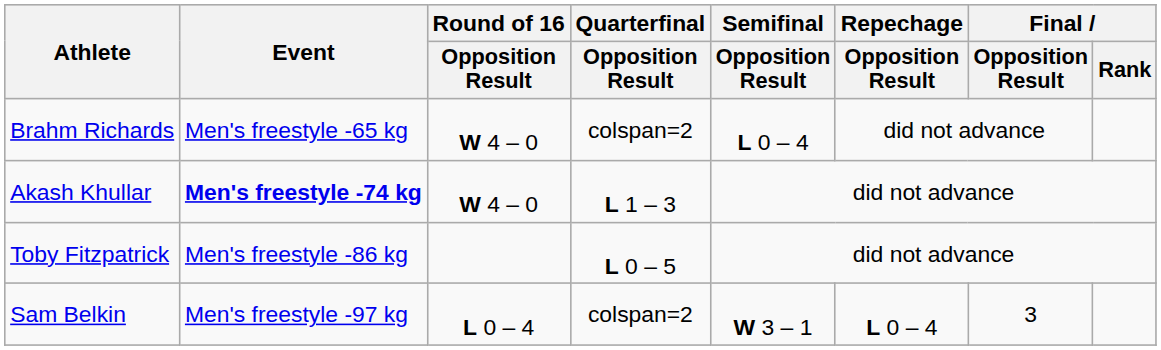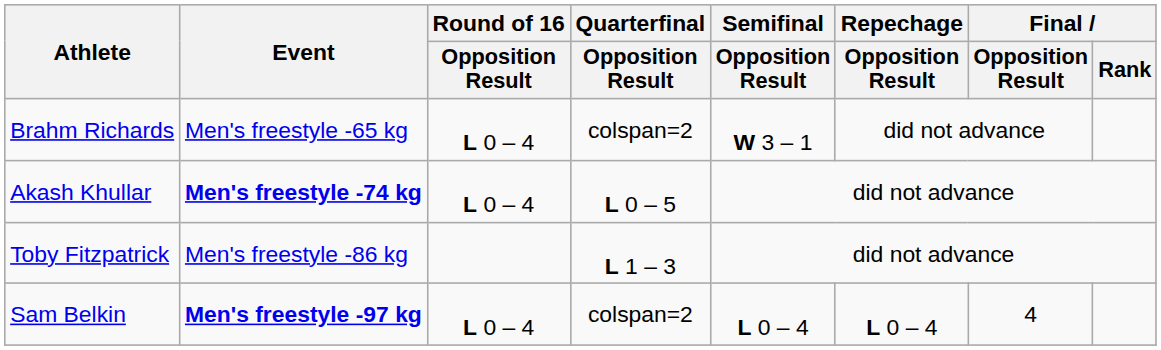(499, 143) W 4 – 0 -> (499, 143) L 0 – 4
(773, 143) L 0 – 4 -> (773, 143) W 3 – 1
(499, 204) W 4 – 0 -> (499, 204) L 0 – 4
(640, 204) L 1 – 3 -> (640, 204) L 0 – 5
(640, 266) L 0 – 5 -> (640, 266) L 1 – 3
(296, 315) normal -> (303, 315) bold
(773, 328) W 3 – 1 -> (773, 328) L 0 – 4
(1031, 315) 3 -> (1031, 315) 4
